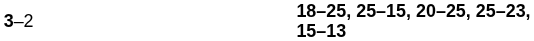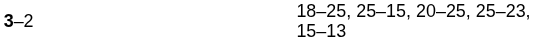(413, 20) bold -> (413, 20) normal
